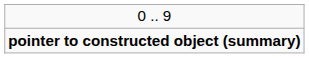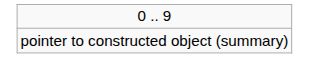(154, 40) bold -> (154, 40) normal
